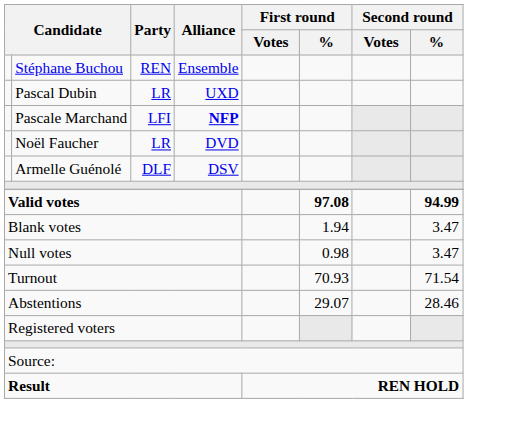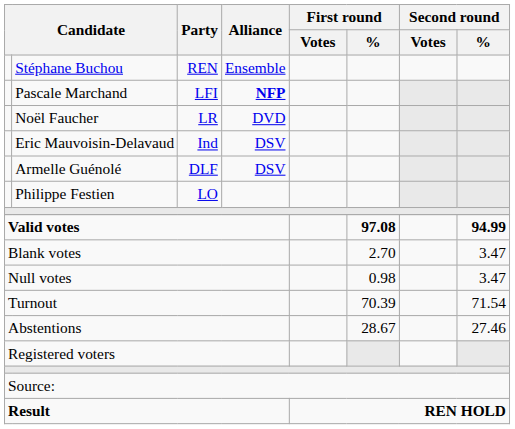- row: (56, 93)
+ row: (95, 143)
+ row: (65, 194)
(335, 226) 1.94 -> (382, 252) 2.70
(332, 277) 70.93 -> (378, 302) 70.39
(332, 302) 29.07 -> (378, 328) 28.67
(442, 302) 28.46 -> (489, 328) 27.46
